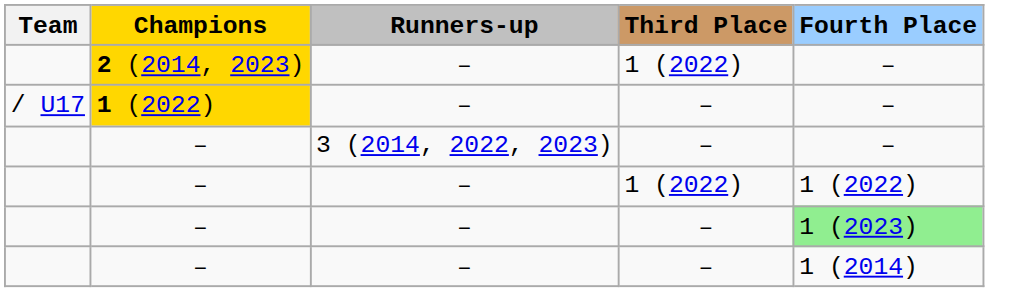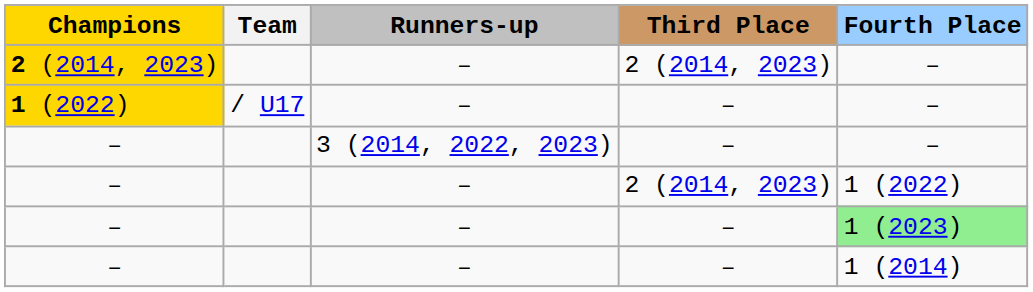columns swapped: (48, 25) <-> (201, 25)
(684, 65) 1 (2022) -> (728, 65) 2 (2014, 2023)
(684, 186) 1 (2022) -> (728, 186) 2 (2014, 2023)
